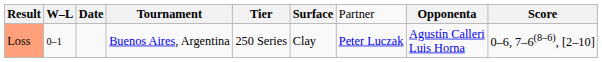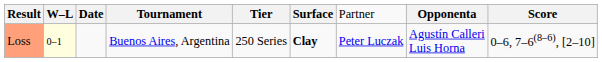(54, 41) no background -> (54, 41) lightyellow background
(304, 40) normal -> (305, 40) bold
